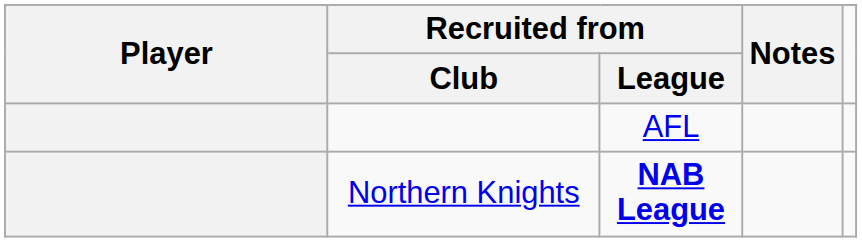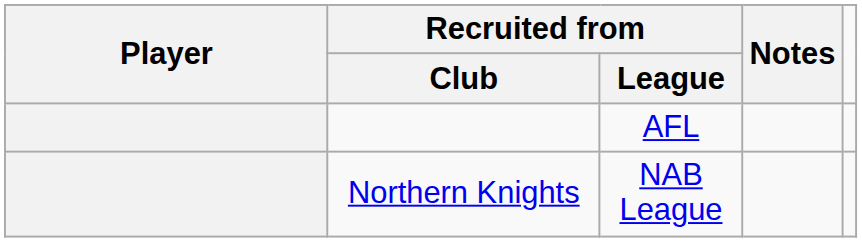(671, 193) bold -> (671, 193) normal
